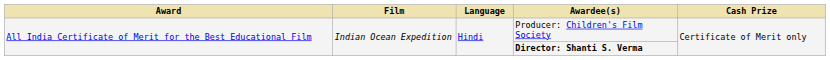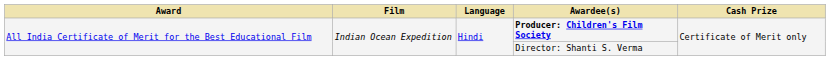(579, 30) normal -> (579, 30) bold
(579, 49) bold -> (579, 49) normal
